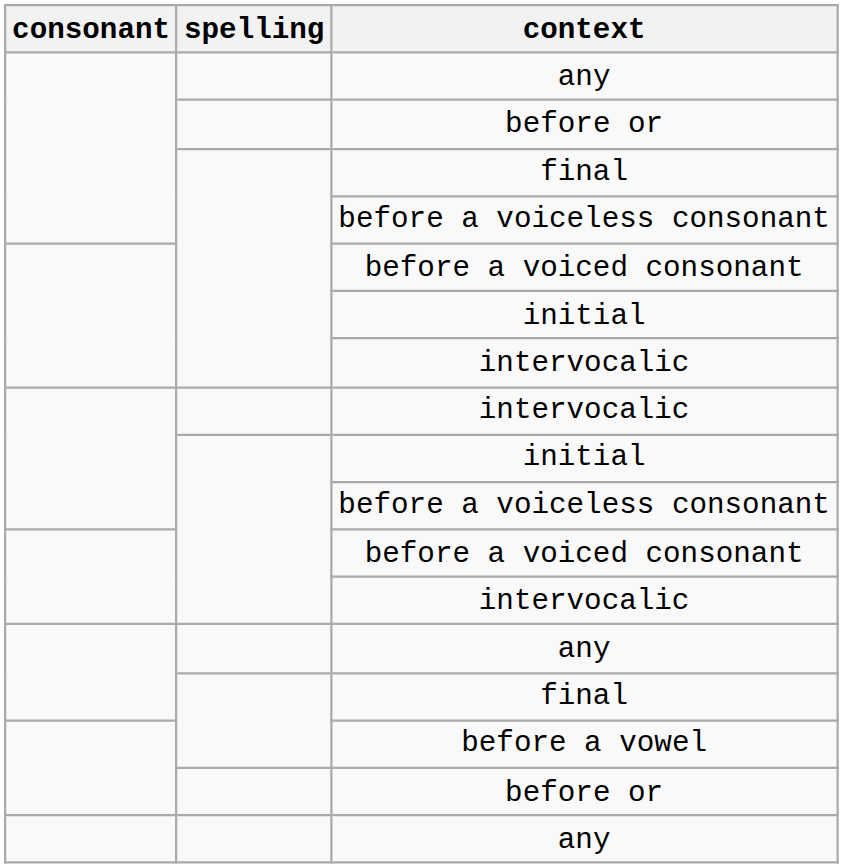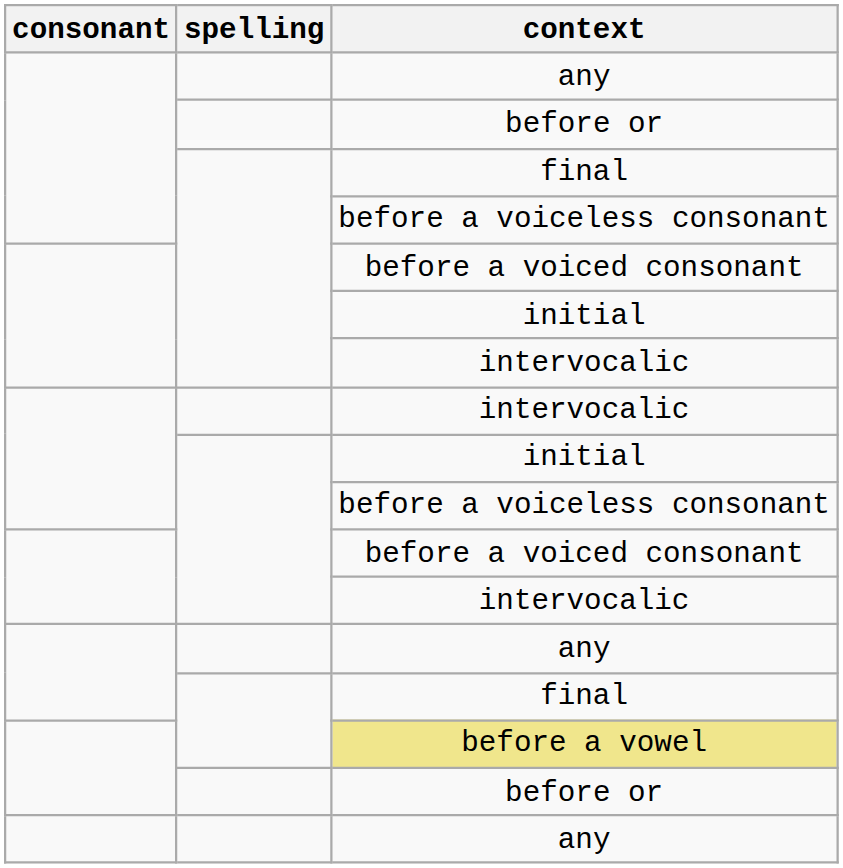(584, 744) no background -> (584, 744) khaki background
